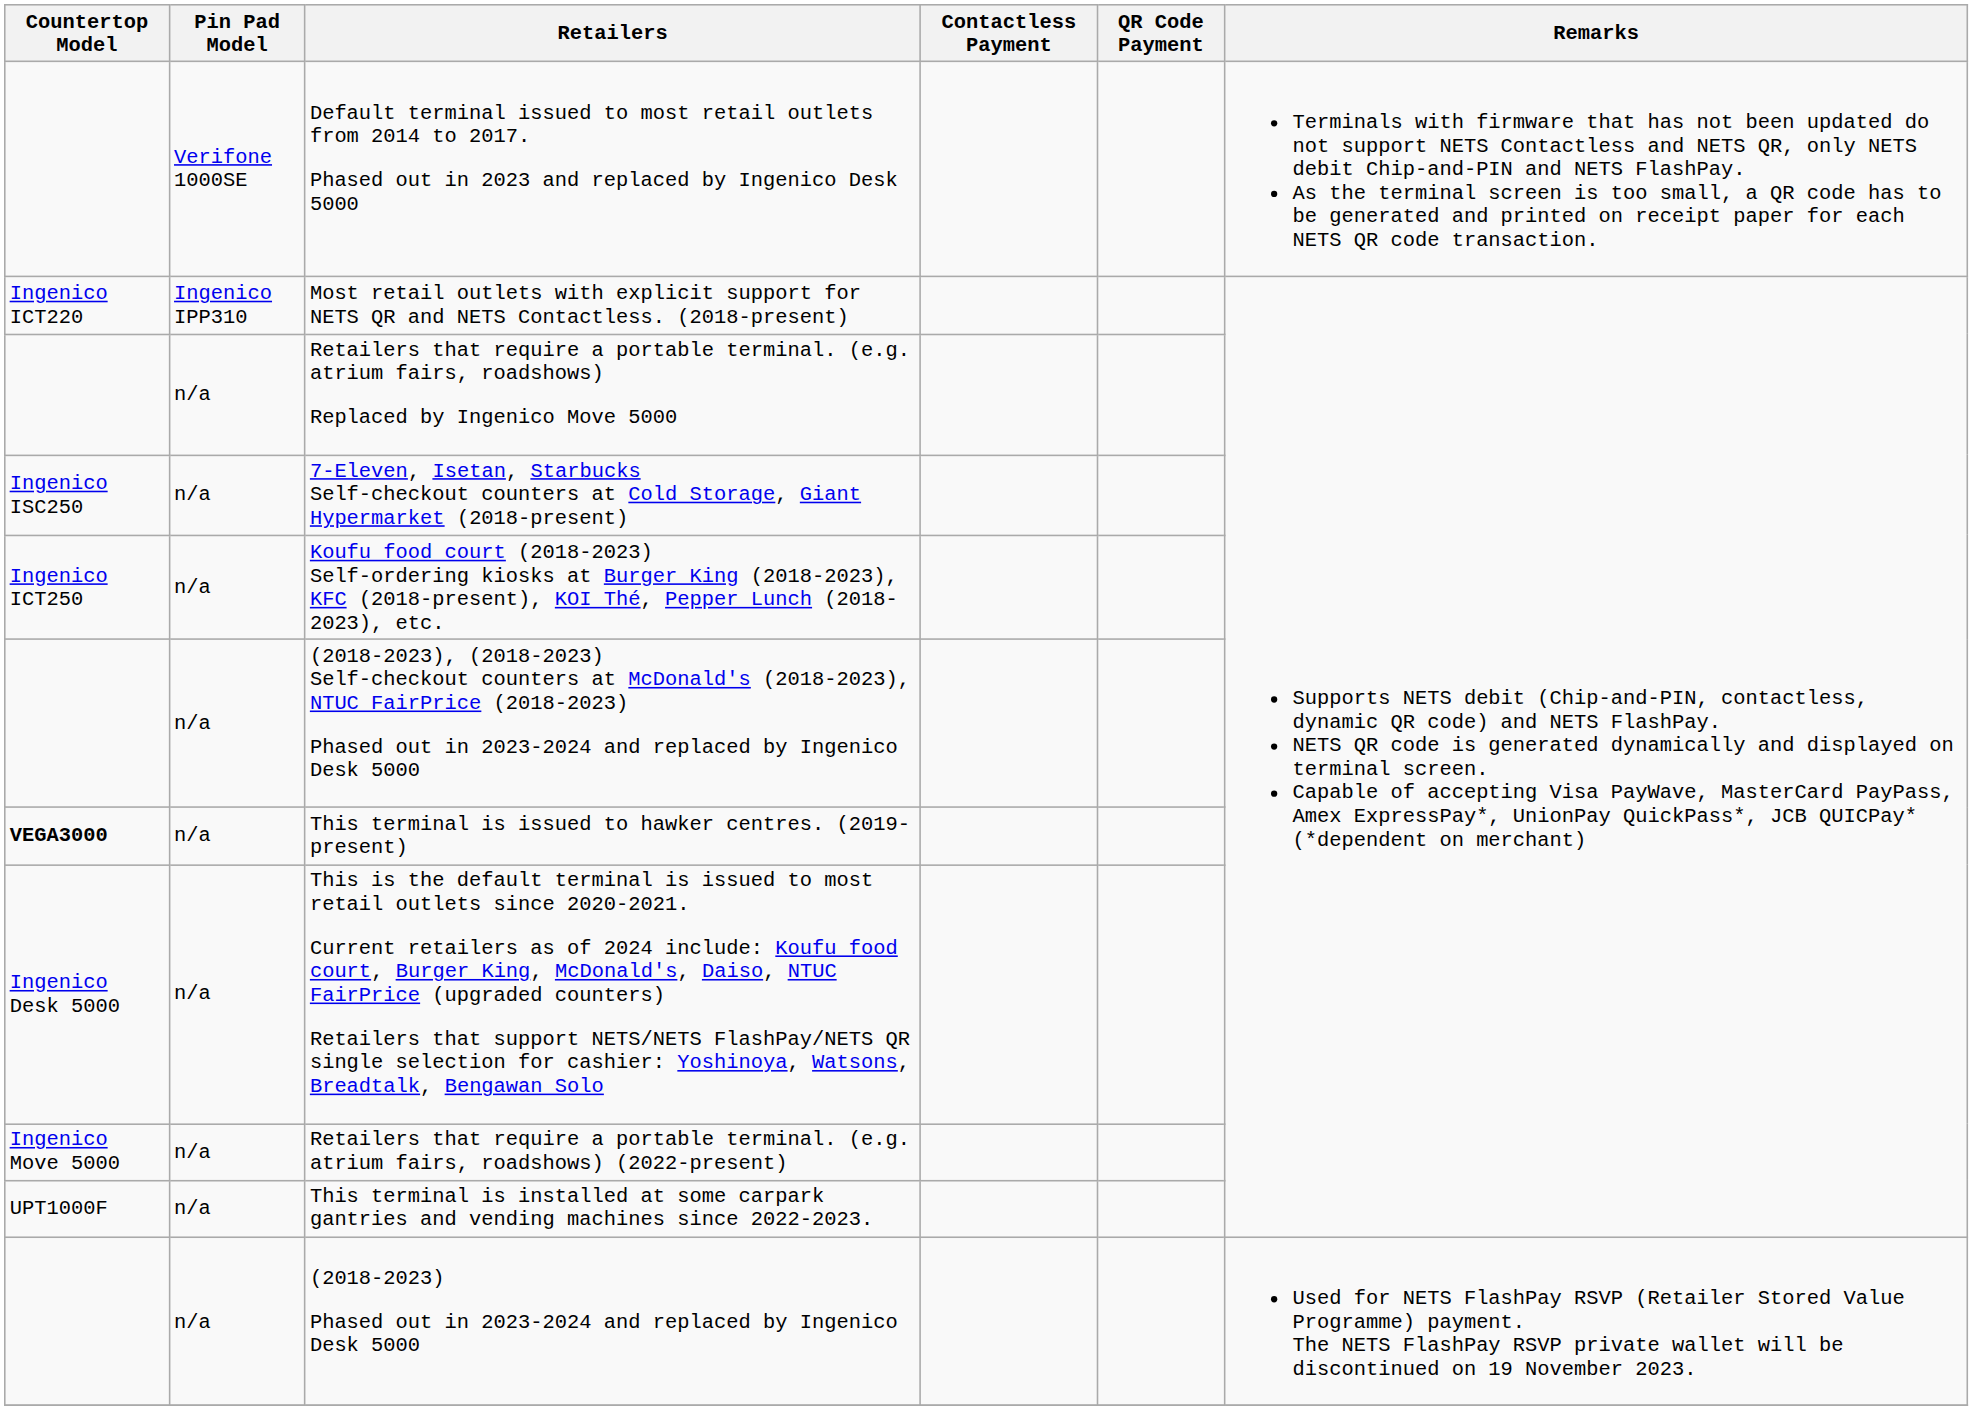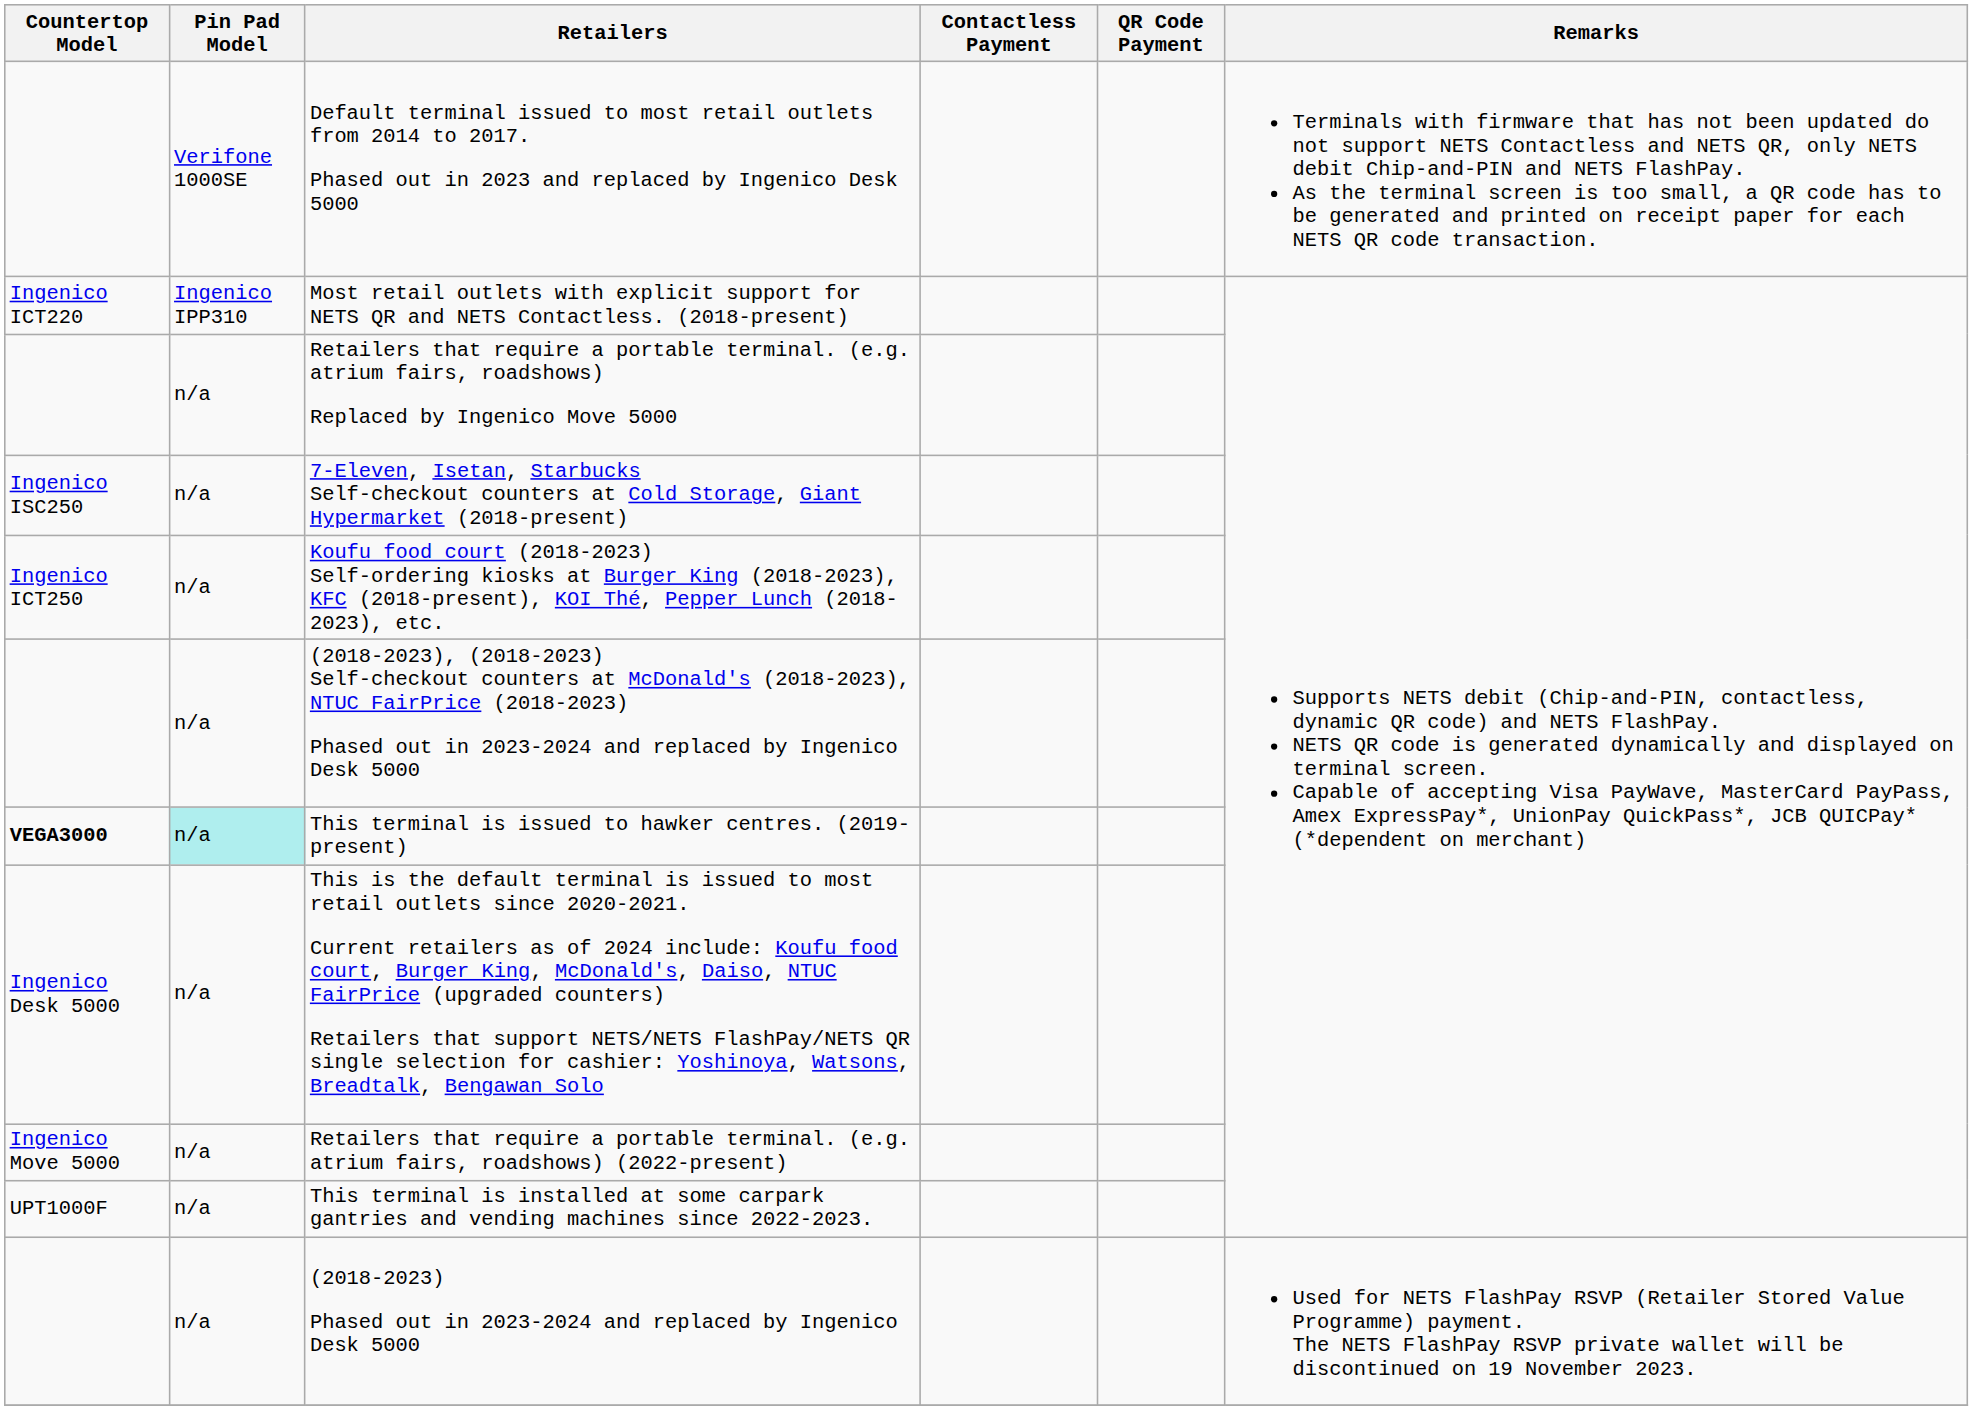(192, 836) no background -> (192, 836) paleturquoise background
